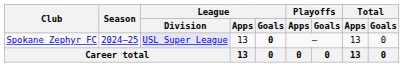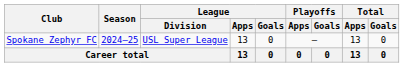(185, 40) lavender background -> (185, 40) no background
(271, 40) bold -> (271, 40) normal
